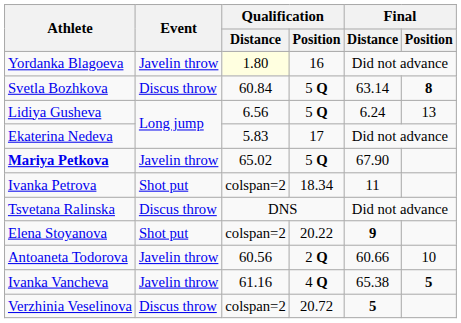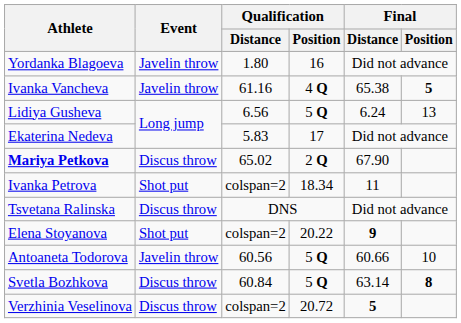(256, 64) lightyellow background -> (256, 64) no background
rows swapped: (58, 88) <-> (58, 282)
(179, 161) Javelin throw -> (178, 161) Discus throw
(316, 161) 5 Q -> (316, 161) 2 Q
(316, 257) 2 Q -> (316, 257) 5 Q
